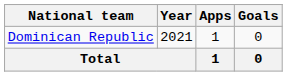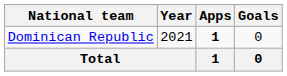(215, 38) normal -> (215, 38) bold
